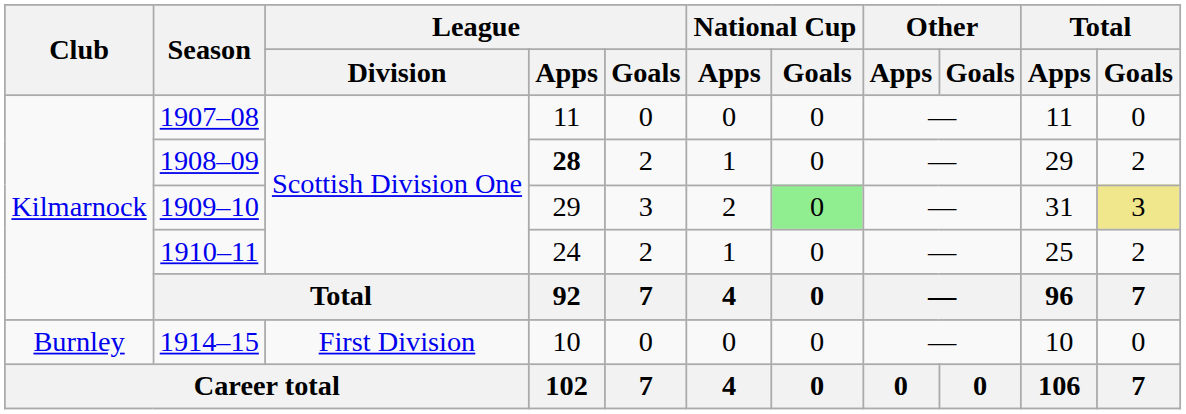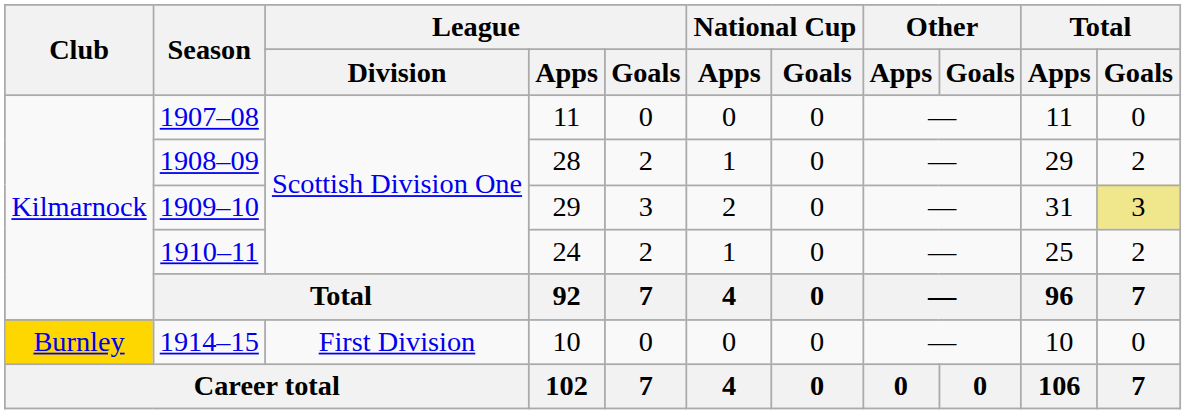(567, 161) bold -> (567, 161) normal
(817, 206) lightgreen background -> (817, 206) no background
(79, 341) no background -> (79, 341) gold background
